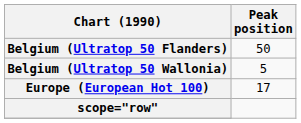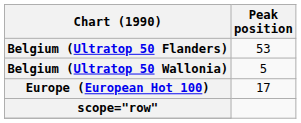(263, 48) 50 -> (263, 48) 53
